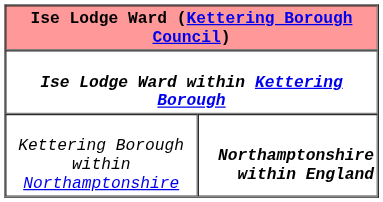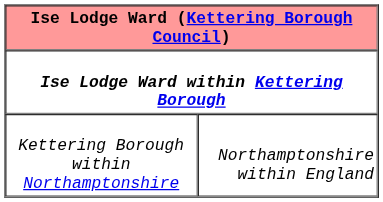(296, 165) bold -> (296, 165) normal
